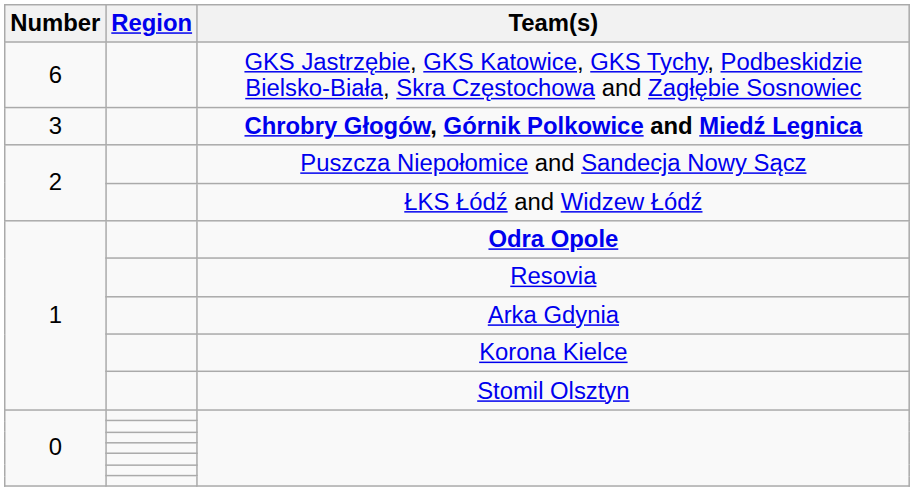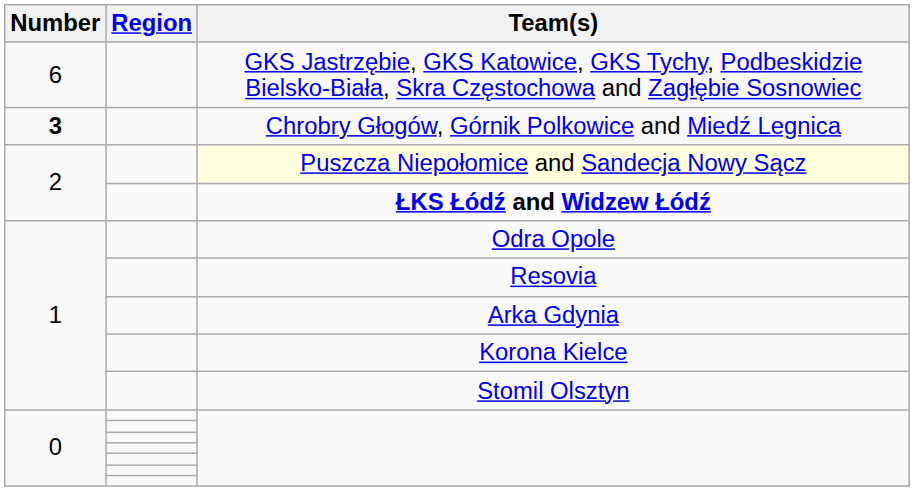(55, 125) normal -> (55, 125) bold
(553, 125) bold -> (553, 125) normal
(553, 163) no background -> (553, 163) lightyellow background
(553, 201) normal -> (553, 201) bold
(553, 239) bold -> (553, 239) normal
